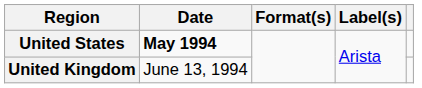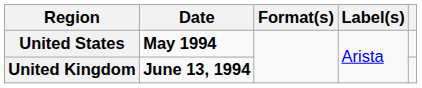(195, 69) normal -> (197, 69) bold
